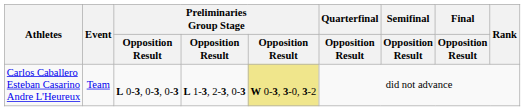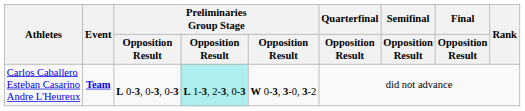(98, 85) normal -> (98, 85) bold
(215, 91) no background -> (215, 91) paleturquoise background
(283, 91) khaki background -> (283, 91) no background
